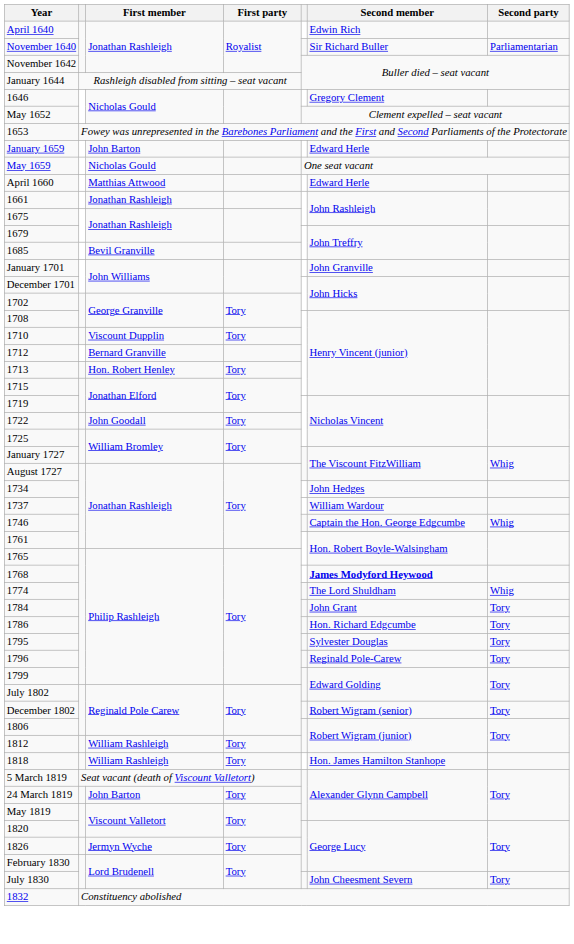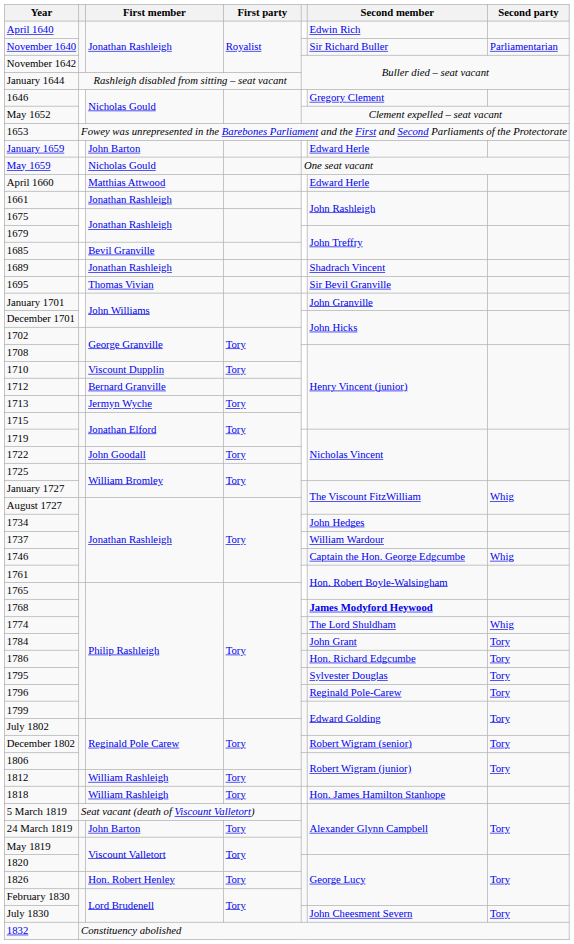+ row: (18, 268)
+ row: (18, 285)
(131, 370) Hon. Robert Henley -> (120, 404) Jermyn Wyche
(120, 846) Jermyn Wyche -> (131, 880) Hon. Robert Henley
